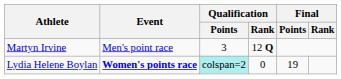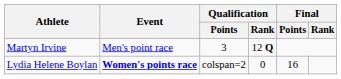(224, 65) paleturquoise background -> (224, 65) no background
(293, 65) 19 -> (293, 65) 16
